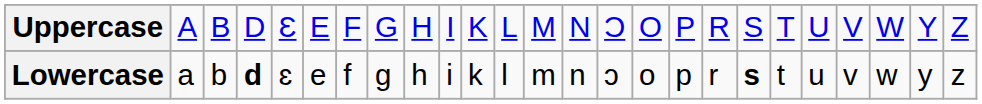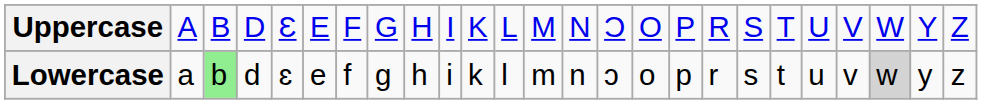(219, 74) no background -> (219, 74) lightgreen background
(253, 74) bold -> (252, 74) normal
(752, 74) bold -> (751, 74) normal
(887, 74) no background -> (887, 74) lightgrey background
